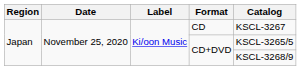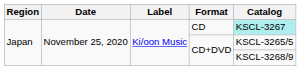(261, 27) no background -> (261, 27) paleturquoise background
